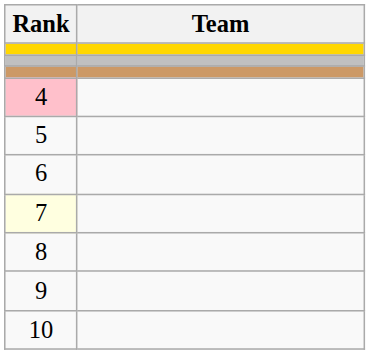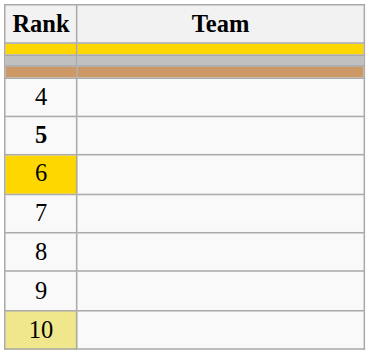(41, 96) pink background -> (41, 96) no background
(41, 135) normal -> (41, 135) bold
(41, 174) no background -> (41, 174) gold background
(41, 213) lightyellow background -> (41, 213) no background
(41, 329) no background -> (41, 329) khaki background
